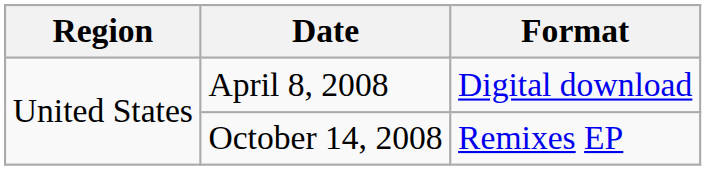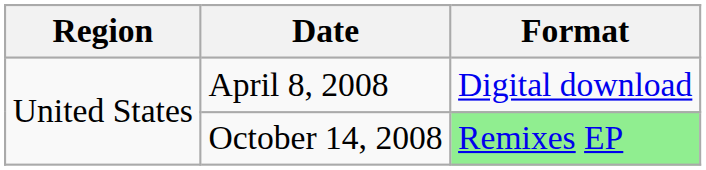(541, 137) no background -> (541, 137) lightgreen background
